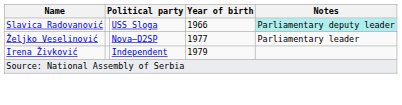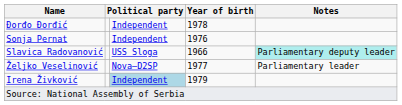+ row: (37, 25)
+ row: (37, 39)
(140, 53) no background -> (140, 80) lightblue background
